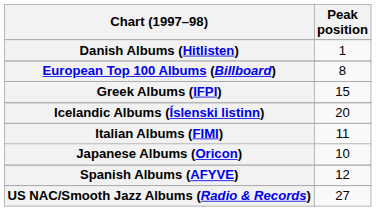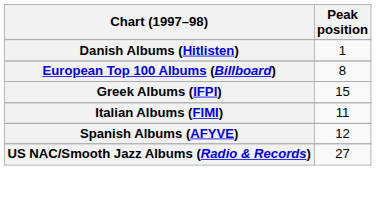- row: (159, 112)
- row: (159, 154)
